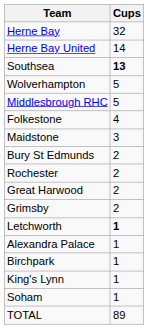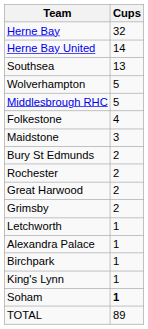(119, 66) bold -> (119, 66) normal
(116, 226) bold -> (116, 226) normal
(116, 297) normal -> (116, 297) bold
